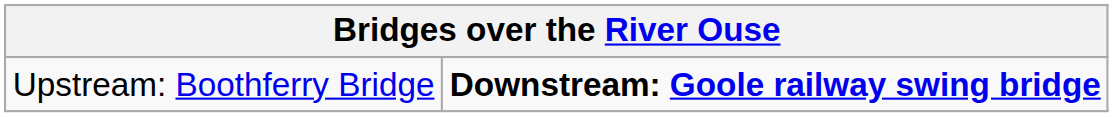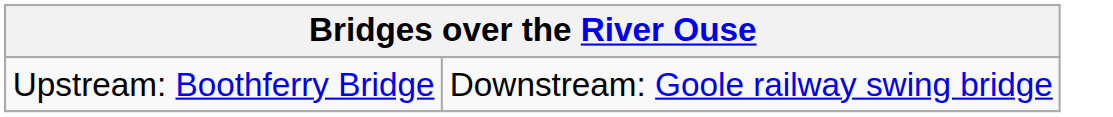(775, 83) bold -> (751, 83) normal
